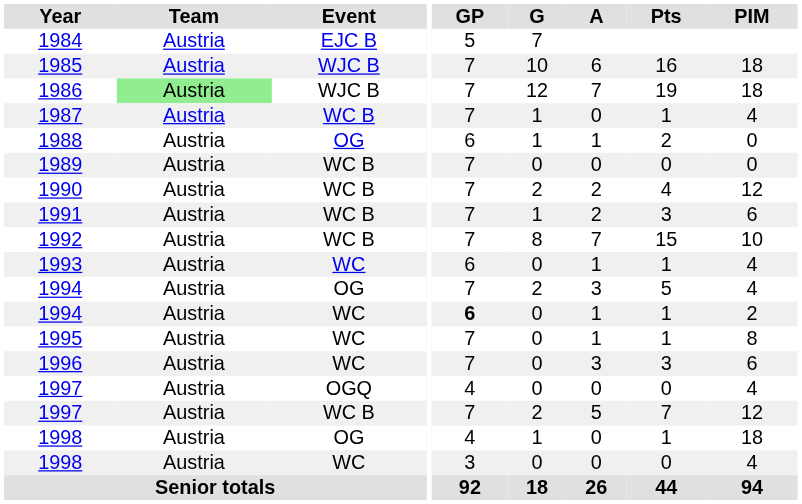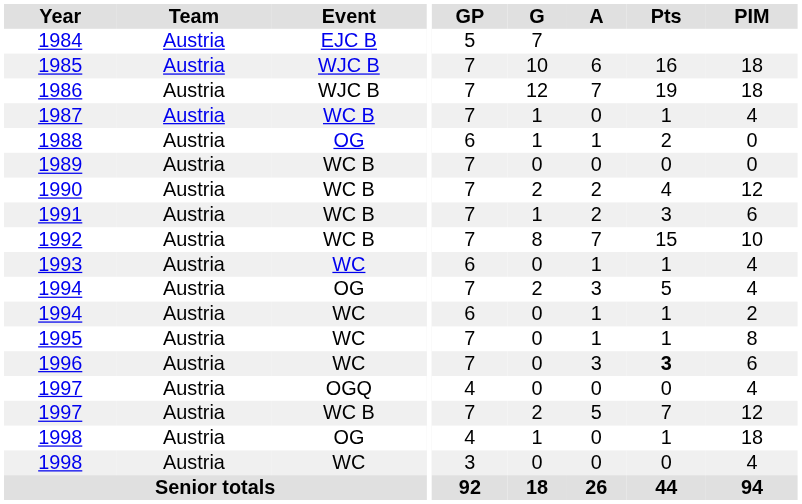(194, 90) lightgreen background -> (194, 90) no background
(470, 313) bold -> (470, 313) normal
(666, 363) normal -> (666, 363) bold
